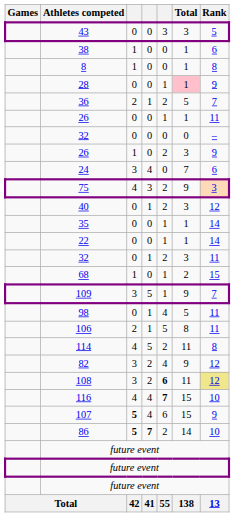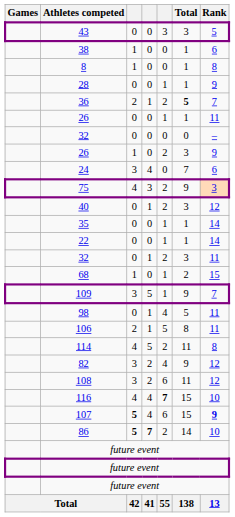(186, 84) pink background -> (186, 84) no background
(186, 101) normal -> (186, 101) bold
(165, 381) bold -> (165, 381) normal
(214, 381) khaki background -> (214, 381) no background
(214, 415) normal -> (214, 415) bold
